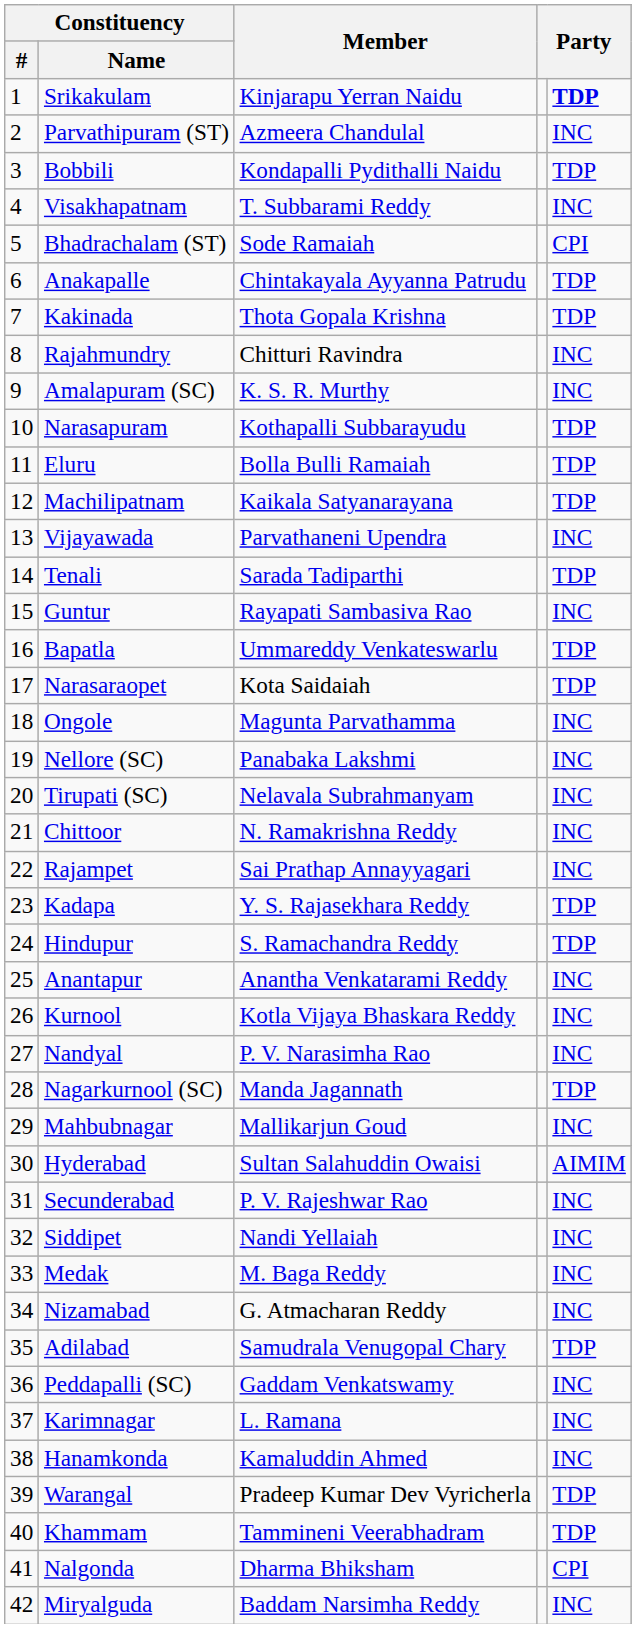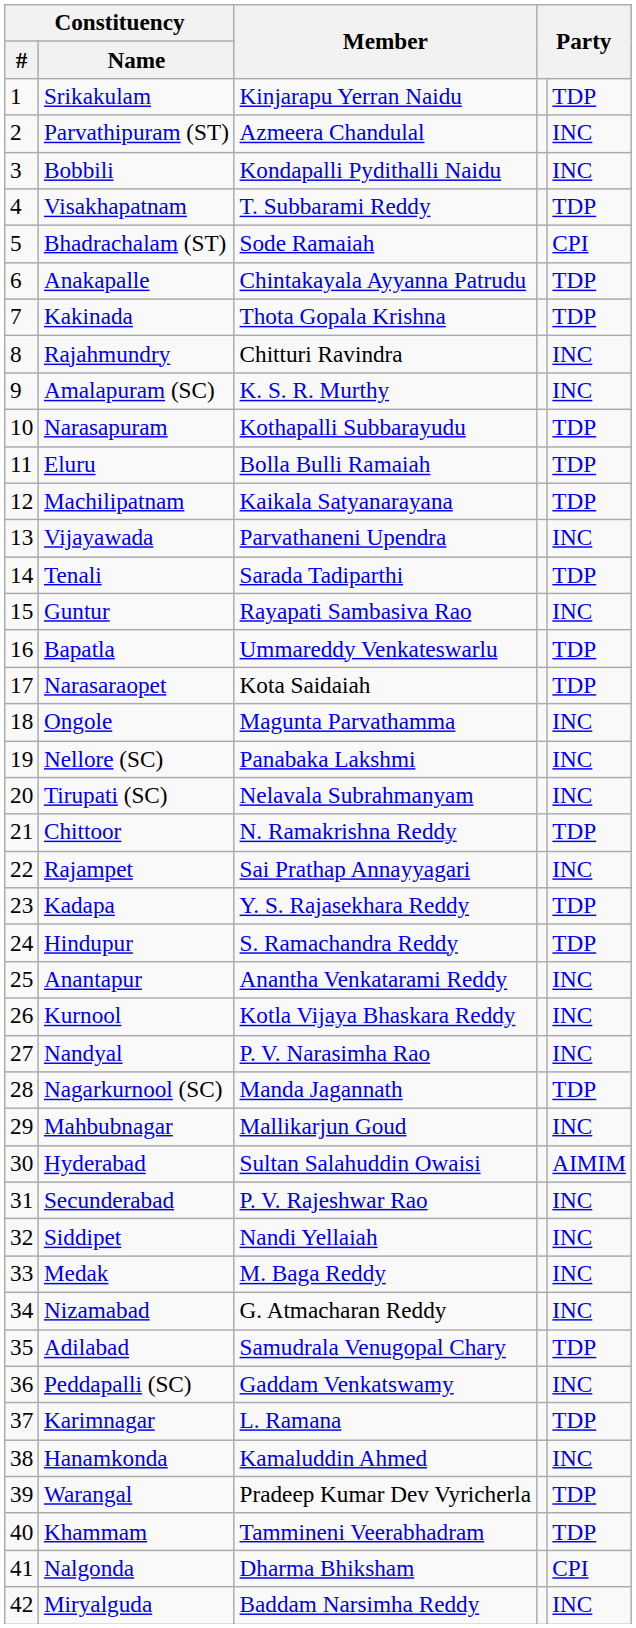(576, 96) bold -> (574, 96) normal
(574, 170) TDP -> (572, 170) INC
(572, 206) INC -> (574, 206) TDP
(572, 832) INC -> (574, 832) TDP
(572, 1421) INC -> (574, 1421) TDP
